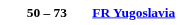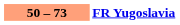(47, 12) no background -> (47, 12) lightsalmon background
